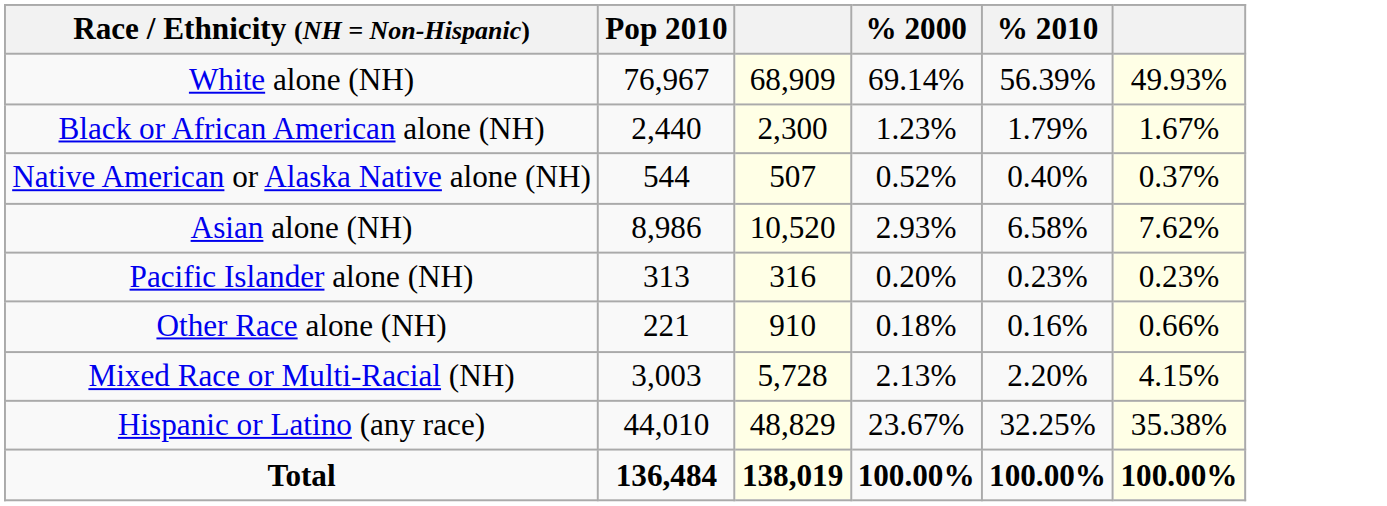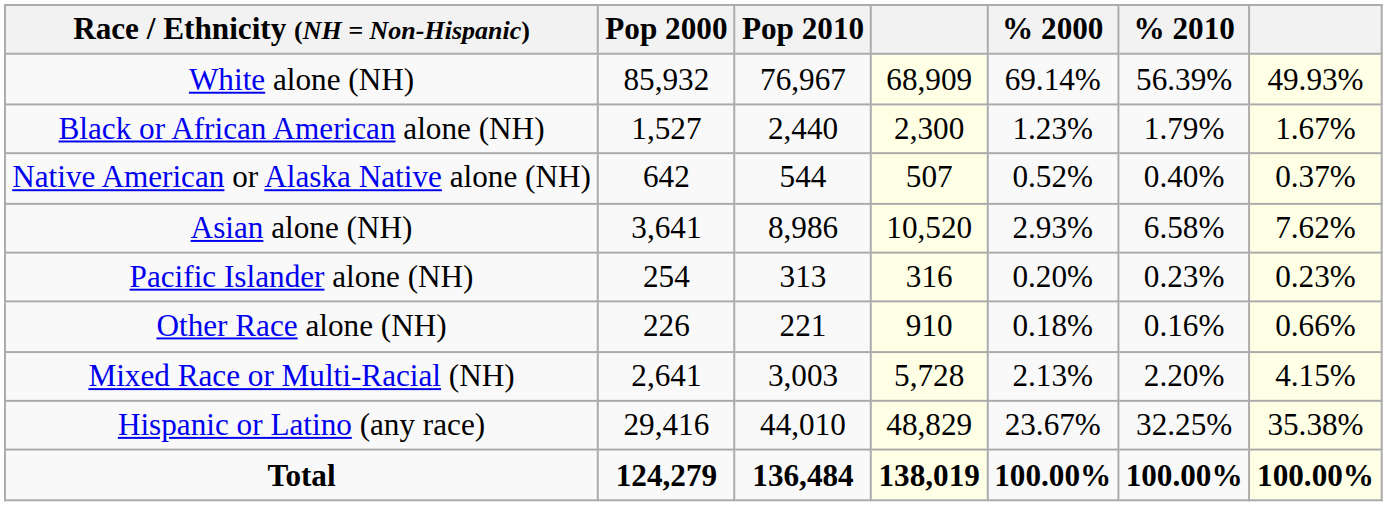+ column: (666, 29)
